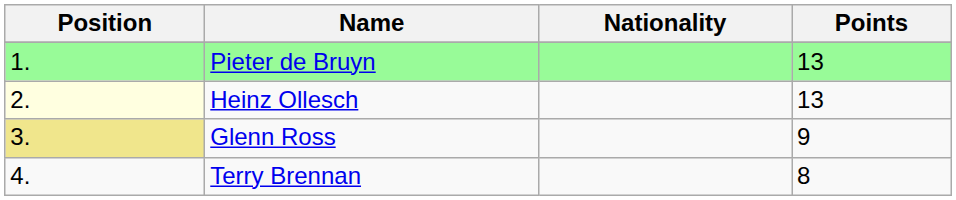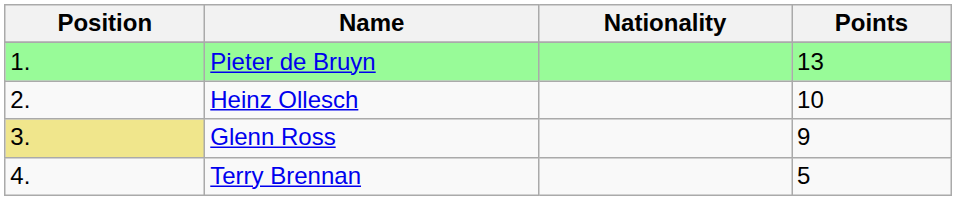(20, 99) lightyellow background -> (20, 99) no background
(810, 99) 13 -> (810, 99) 10
(804, 175) 8 -> (804, 175) 5
